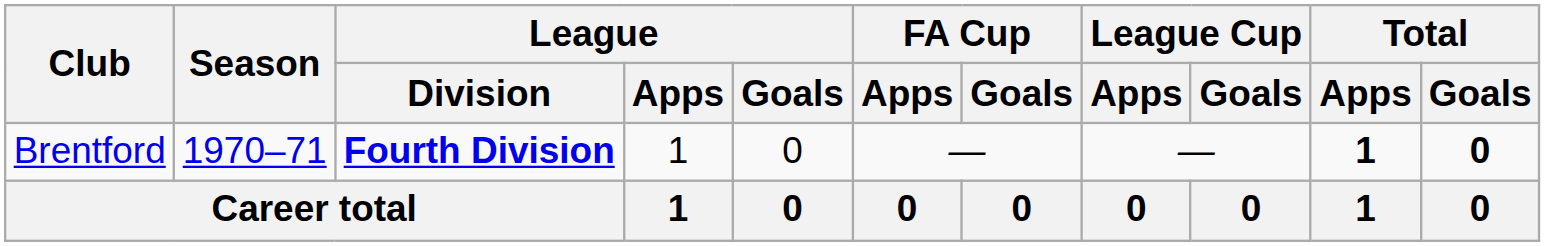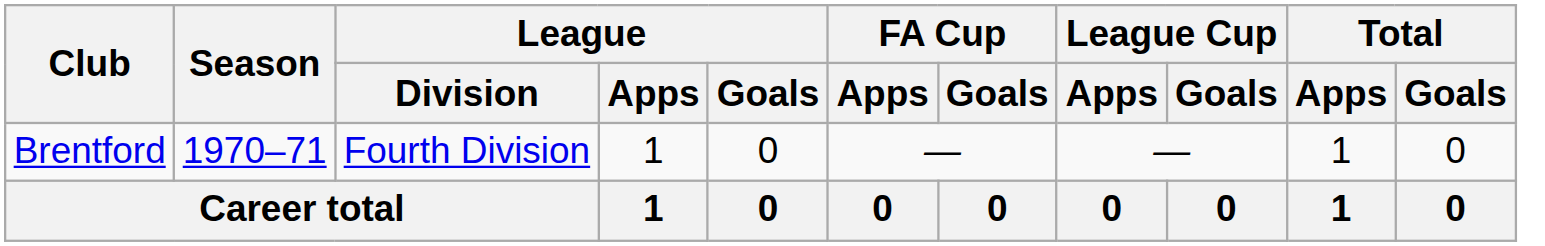(479, 151) bold -> (467, 151) normal
(1366, 151) bold -> (1341, 151) normal
(1480, 151) bold -> (1456, 151) normal
